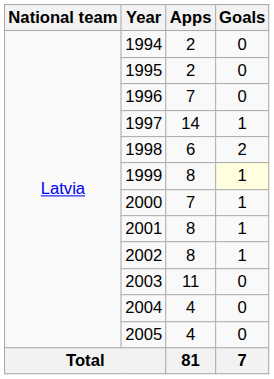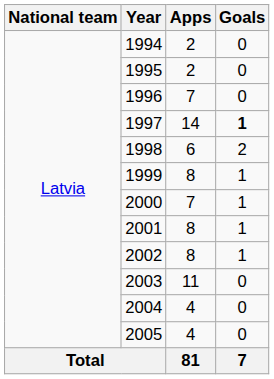(242, 123) normal -> (242, 123) bold
(242, 176) lightyellow background -> (242, 176) no background
